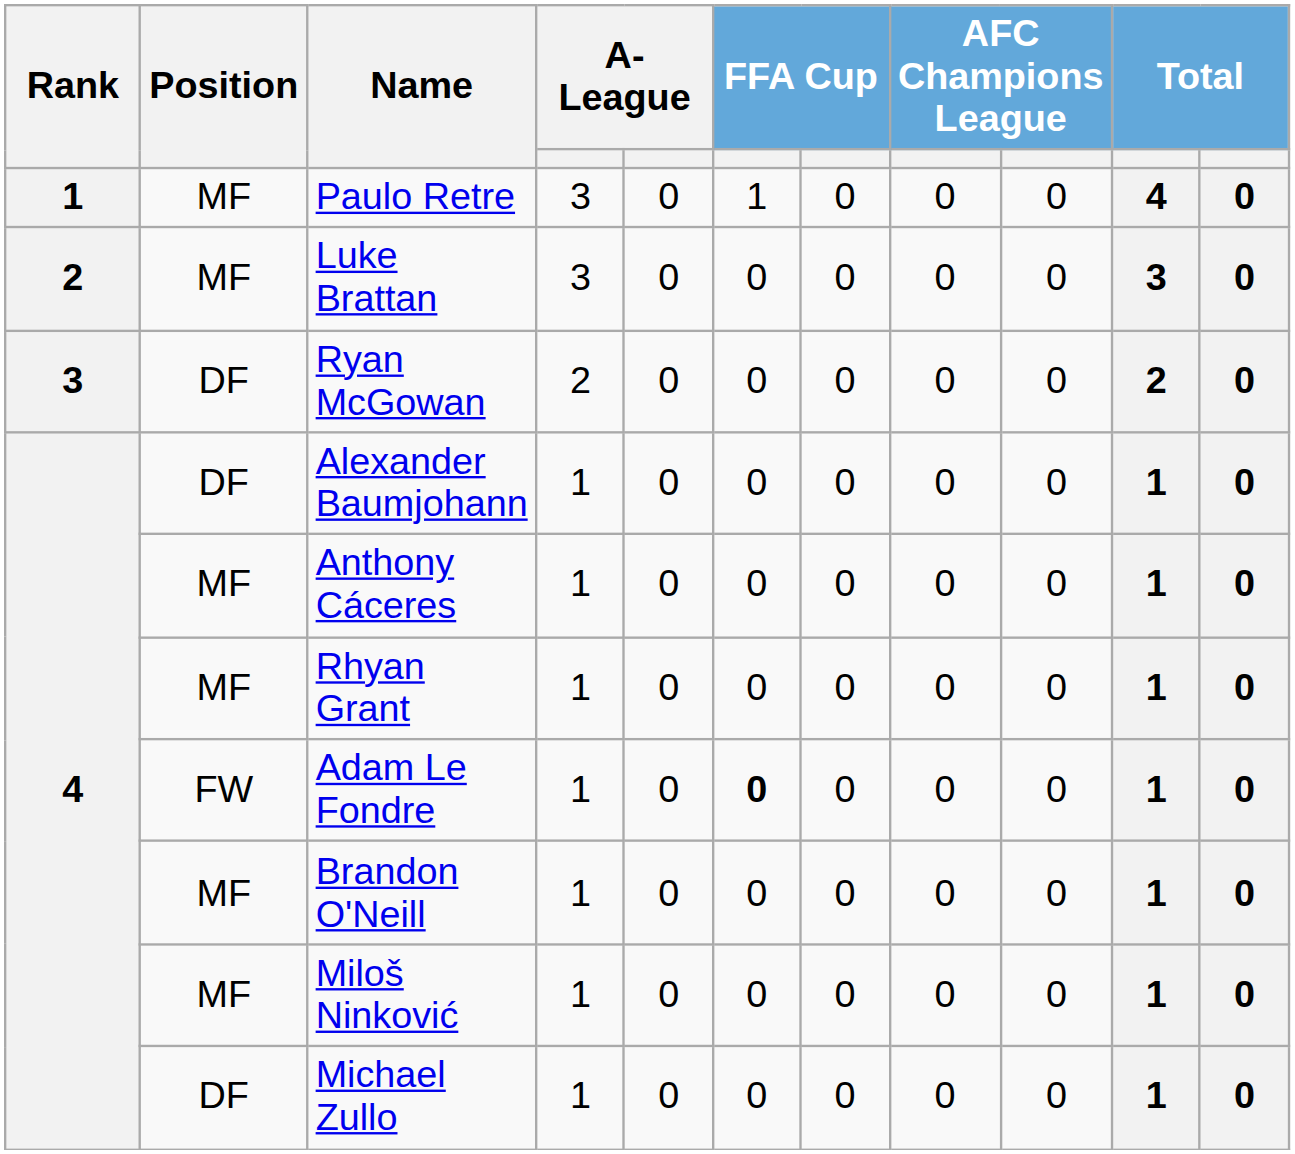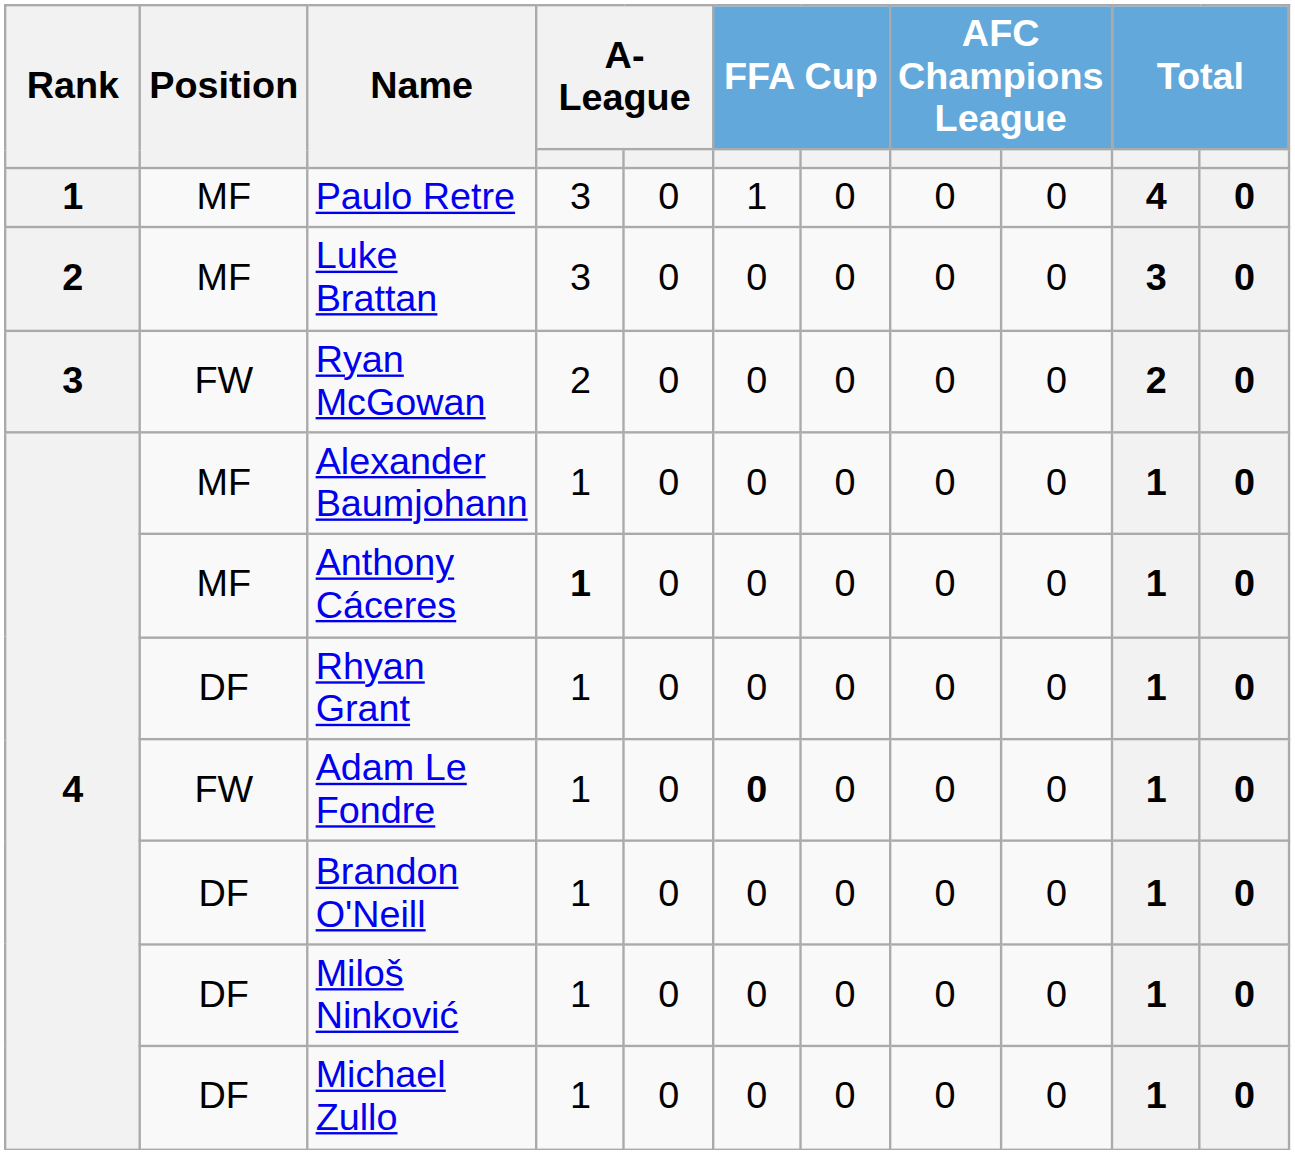(224, 380) DF -> (224, 380) FW
(224, 482) DF -> (224, 482) MF
(580, 584) normal -> (580, 584) bold
(224, 687) MF -> (224, 687) DF
(224, 892) MF -> (224, 892) DF
(224, 994) MF -> (224, 994) DF
